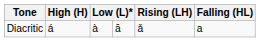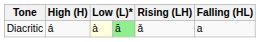(95, 28) no background -> (95, 28) lightyellow background
(118, 28) no background -> (118, 28) lightgreen background
